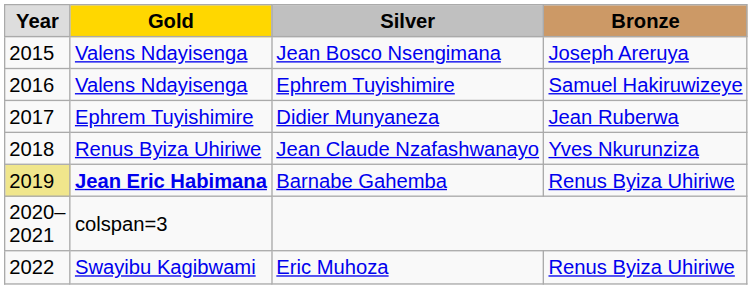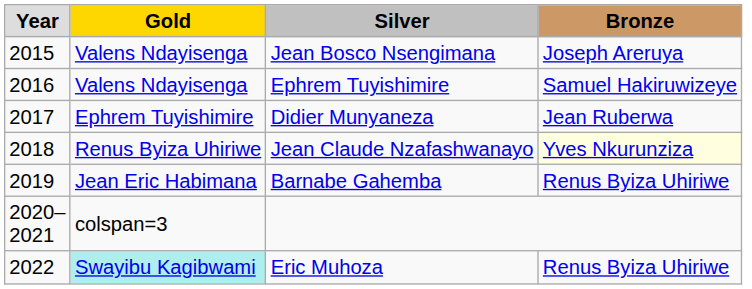(624, 149) no background -> (618, 149) lightyellow background
(32, 181) khaki background -> (32, 181) no background
(171, 181) bold -> (166, 181) normal
(165, 267) no background -> (165, 267) paleturquoise background
